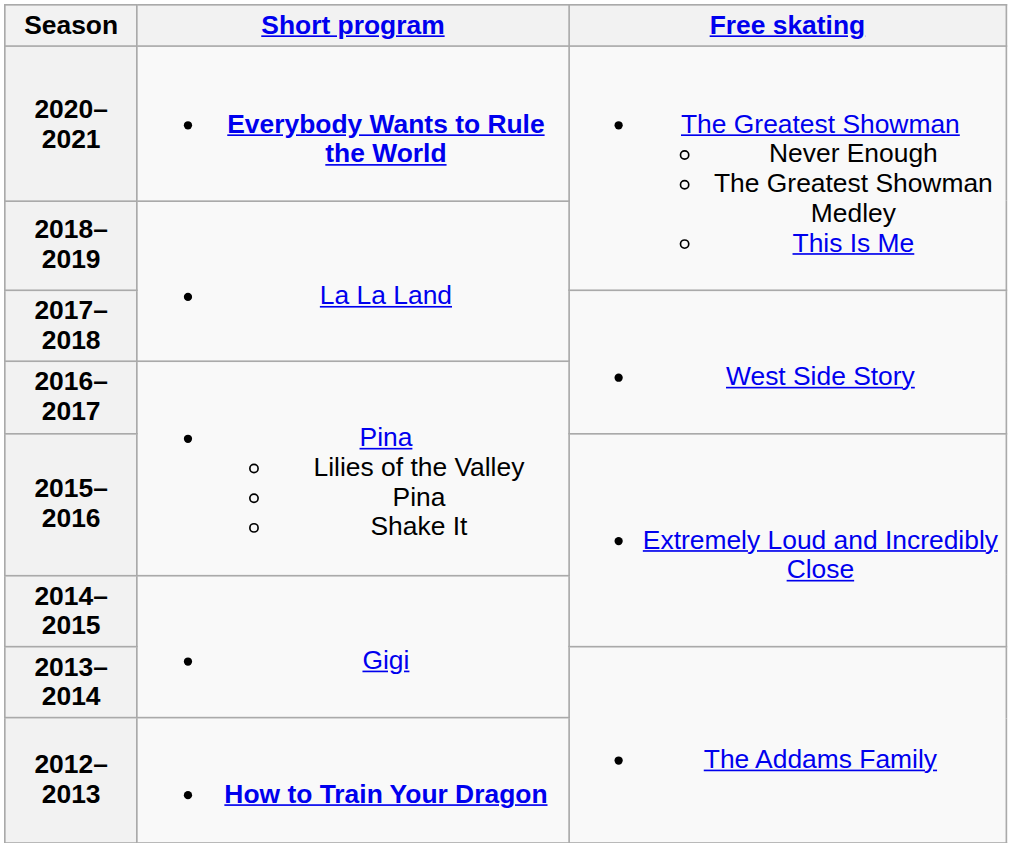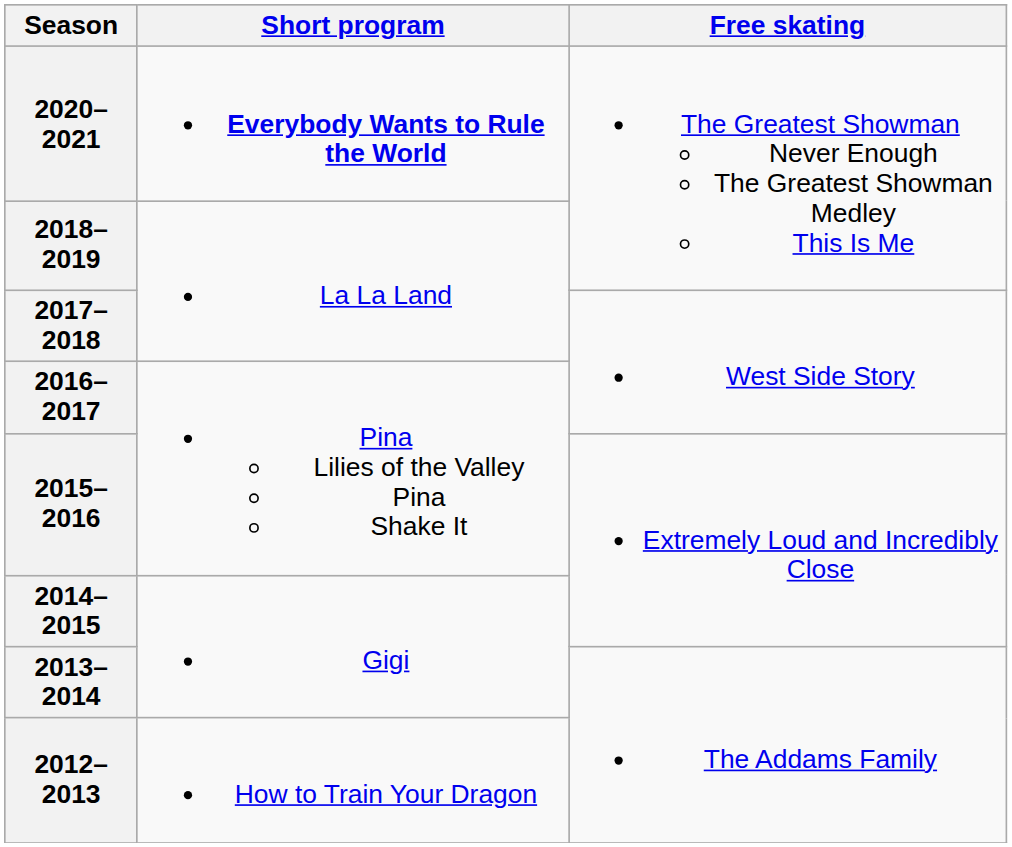(353, 795) bold -> (353, 795) normal
